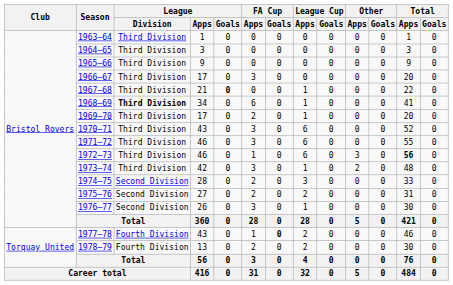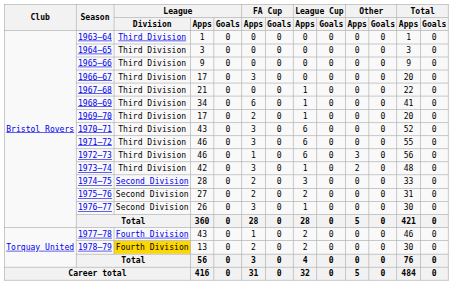(228, 90) bold -> (228, 90) normal
(152, 103) bold -> (152, 103) normal
(409, 155) bold -> (409, 155) normal
(279, 234) bold -> (279, 234) normal
(152, 247) no background -> (152, 247) gold background
